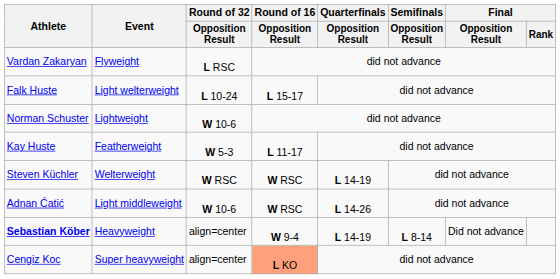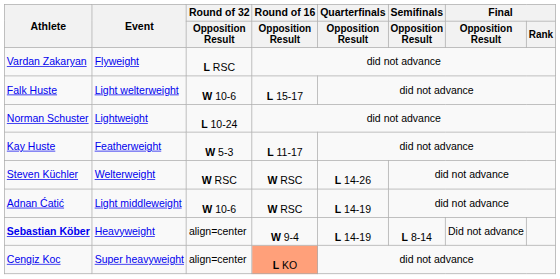(219, 96) L 10-24 -> (219, 96) W 10-6
(219, 125) W 10-6 -> (219, 125) L 10-24
(353, 181) L 14-19 -> (353, 181) L 14-26
(353, 209) L 14-26 -> (353, 209) L 14-19
